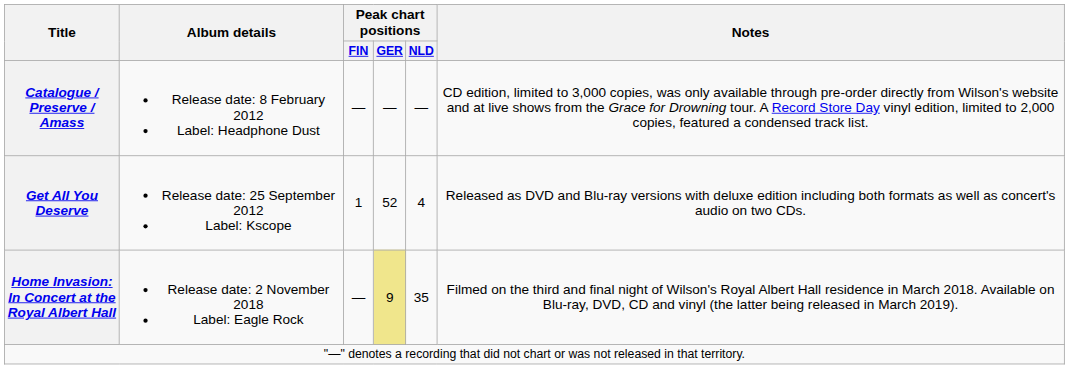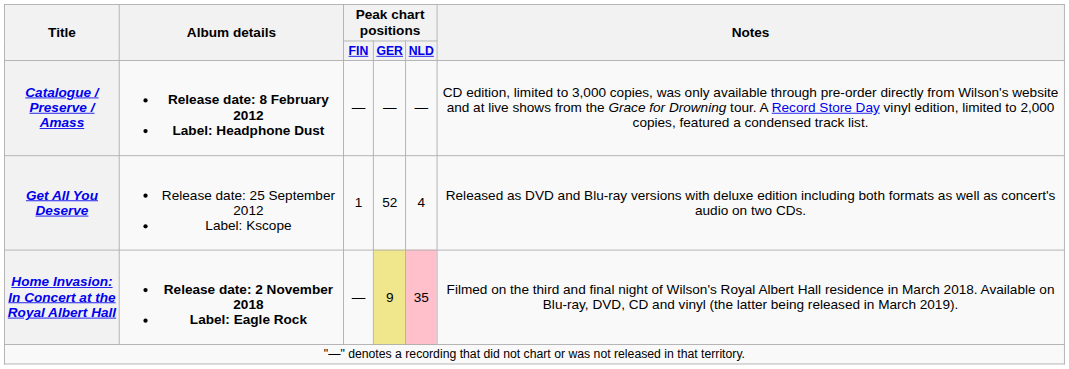(231, 116) normal -> (231, 116) bold
(231, 305) normal -> (231, 305) bold
(421, 297) no background -> (421, 297) pink background
